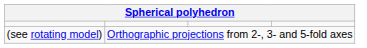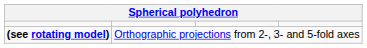(54, 34) normal -> (58, 34) bold
